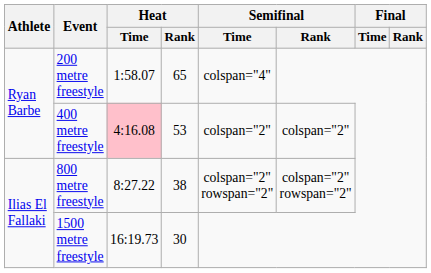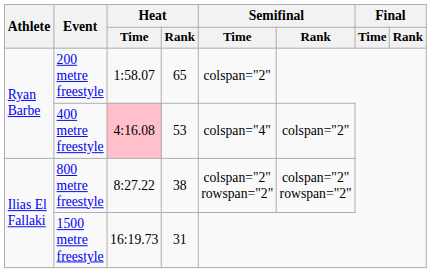(237, 76) colspan="4" -> (237, 76) colspan="2"
(237, 131) colspan="2" -> (237, 131) colspan="4"
(180, 240) 30 -> (180, 240) 31
